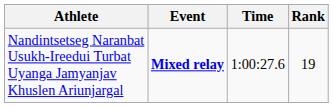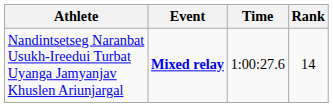(308, 65) 19 -> (308, 65) 14
